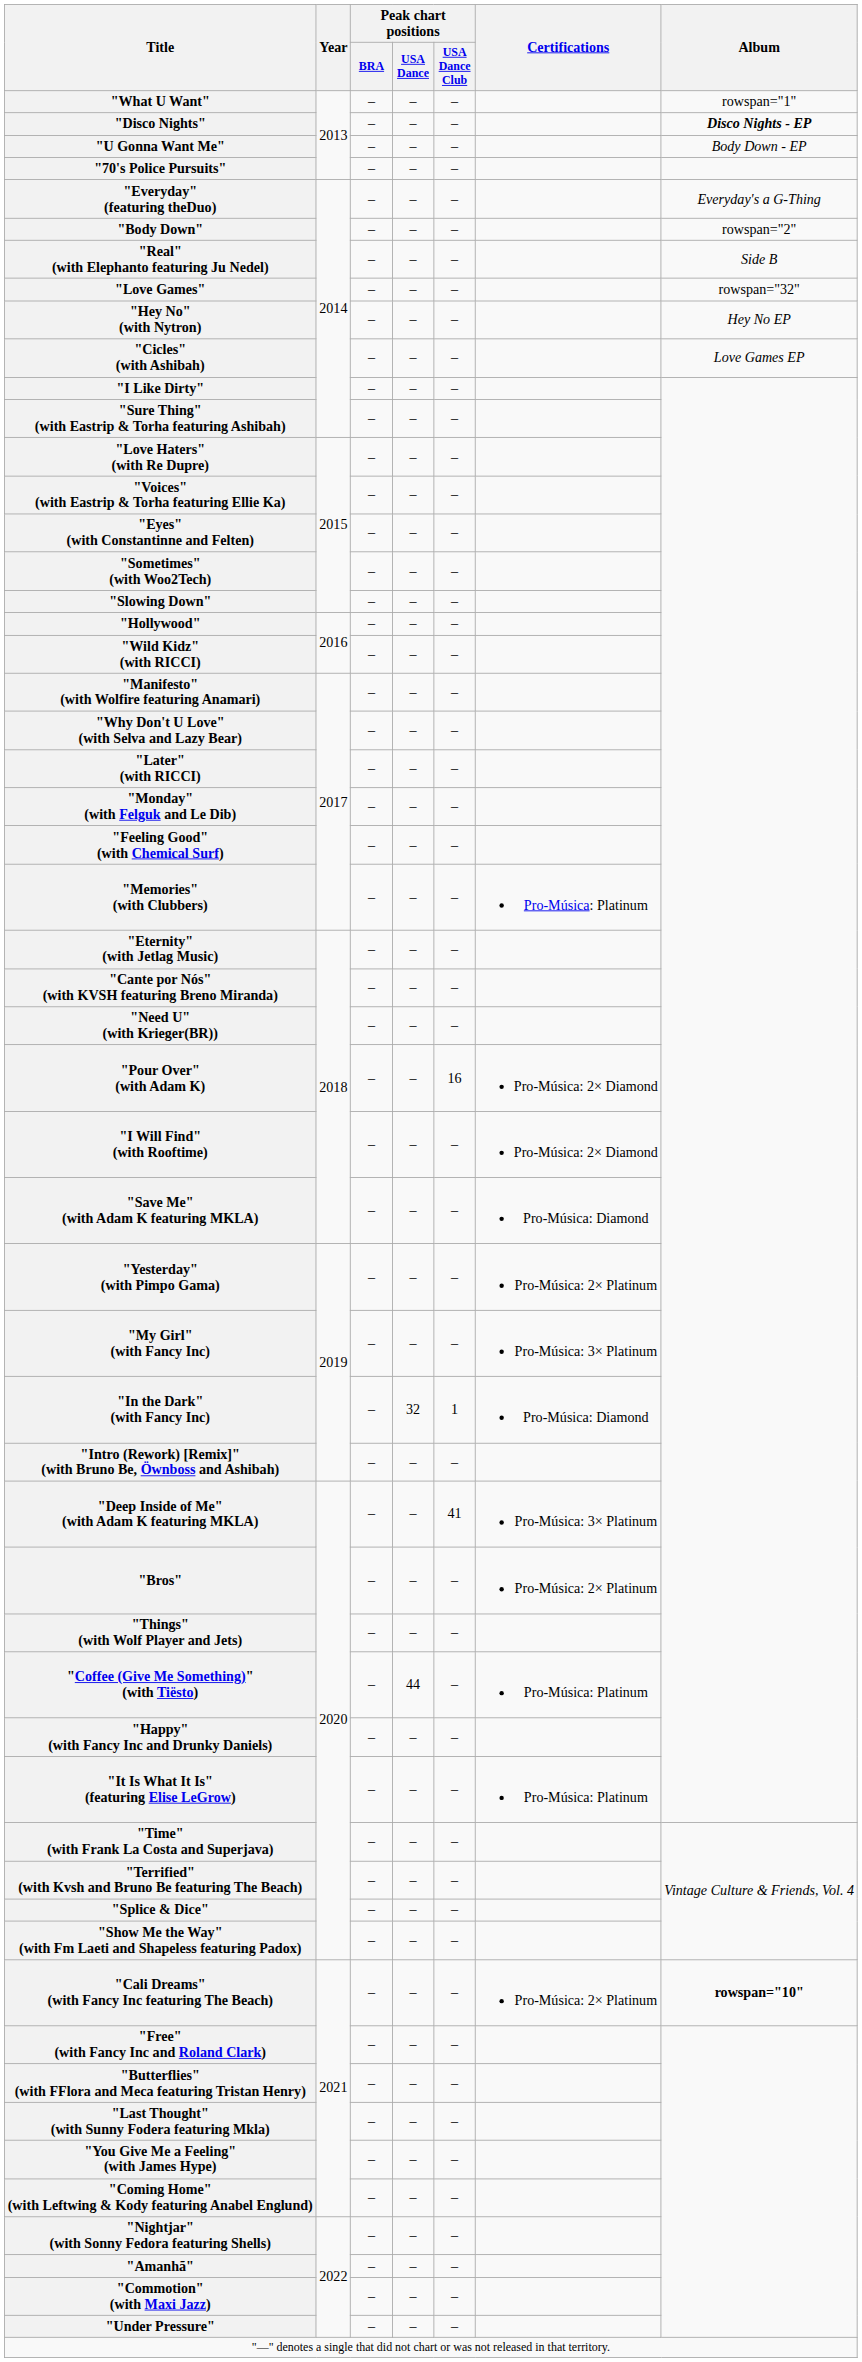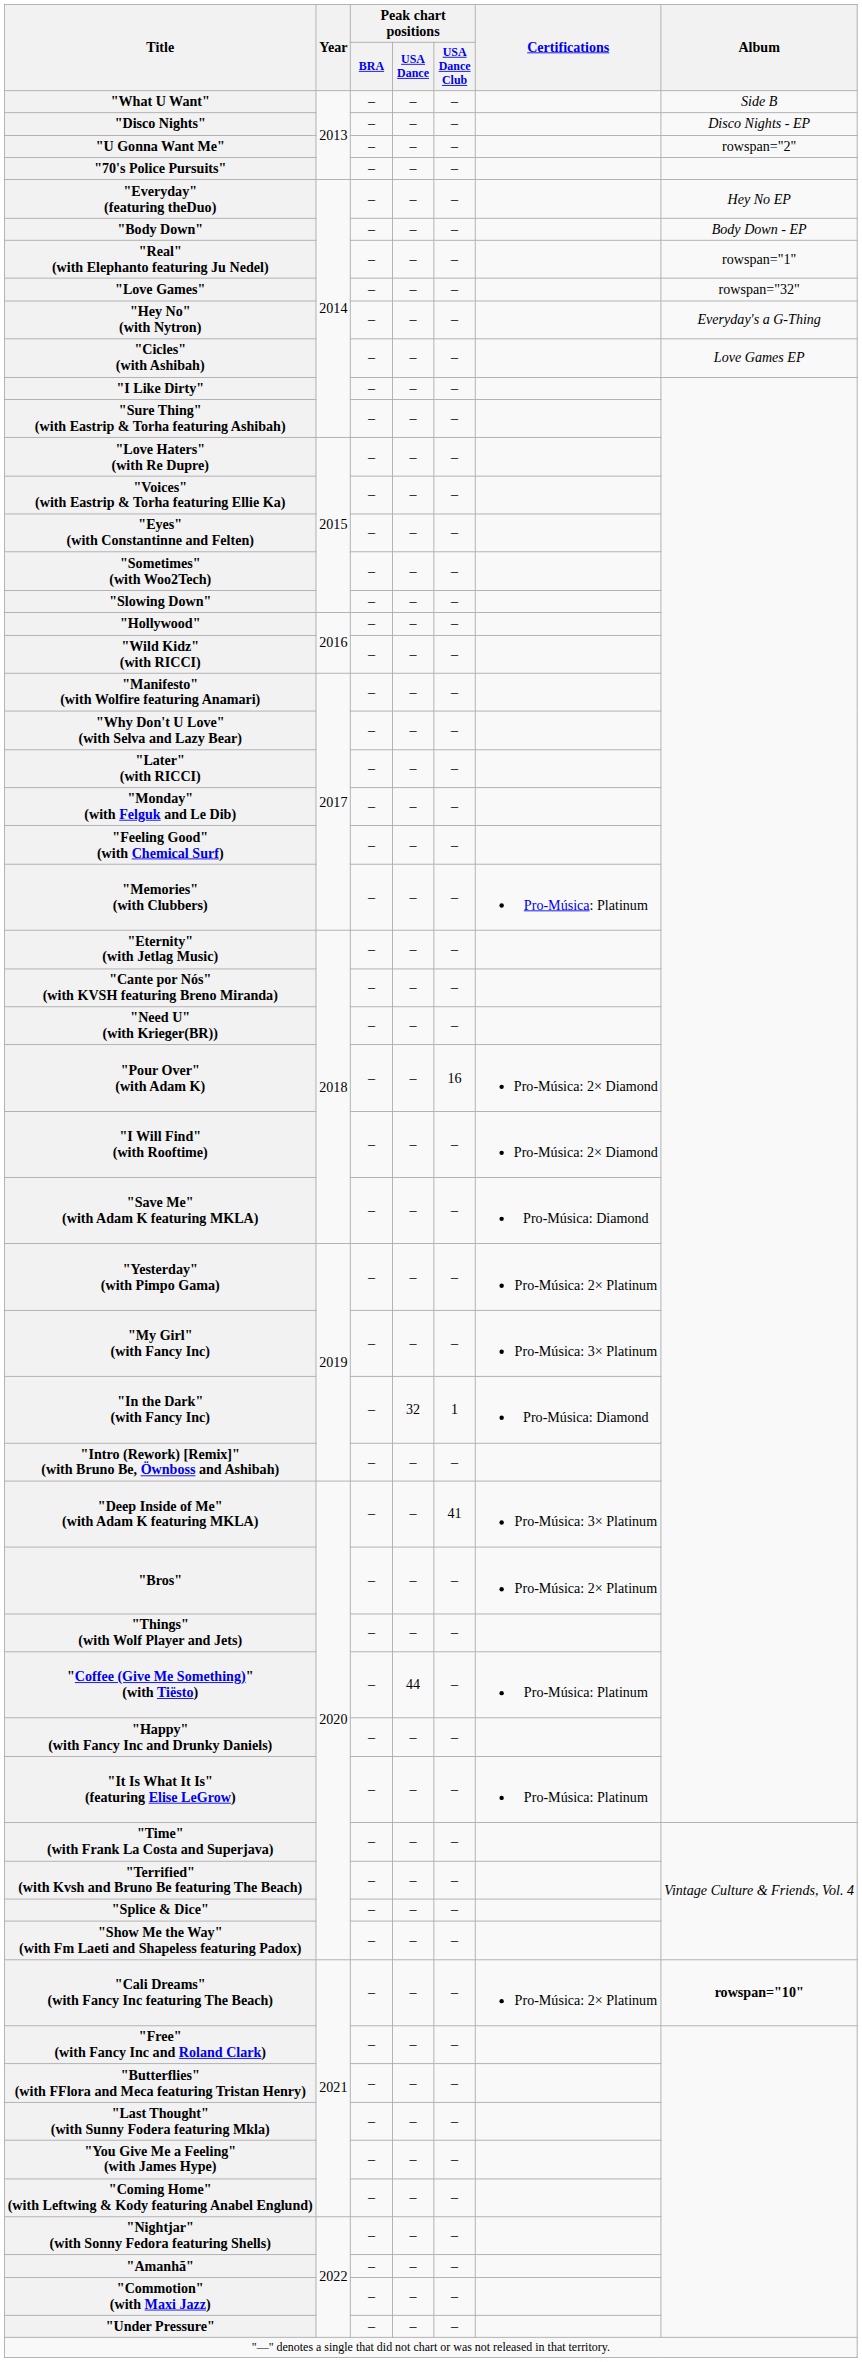(759, 101) rowspan="1" -> (759, 101) Side B
(759, 124) bold -> (759, 124) normal
(759, 146) Body Down - EP -> (759, 146) rowspan="2"
(759, 198) Everyday's a G-Thing -> (759, 198) Hey No EP
(759, 229) rowspan="2" -> (759, 229) Body Down - EP
(759, 259) Side B -> (759, 259) rowspan="1"
(759, 319) Hey No EP -> (759, 319) Everyday's a G-Thing
